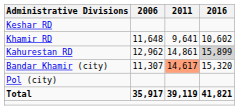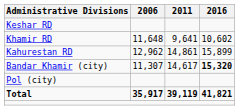(217, 53) lightgrey background -> (217, 53) no background
(182, 66) lightsalmon background -> (182, 66) no background
(217, 66) normal -> (217, 66) bold
